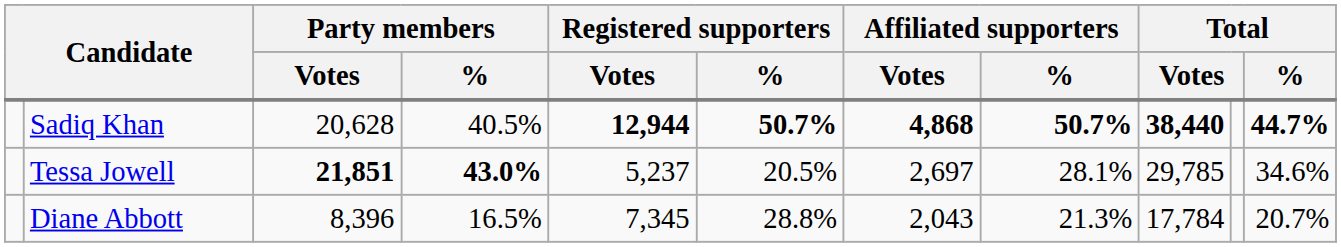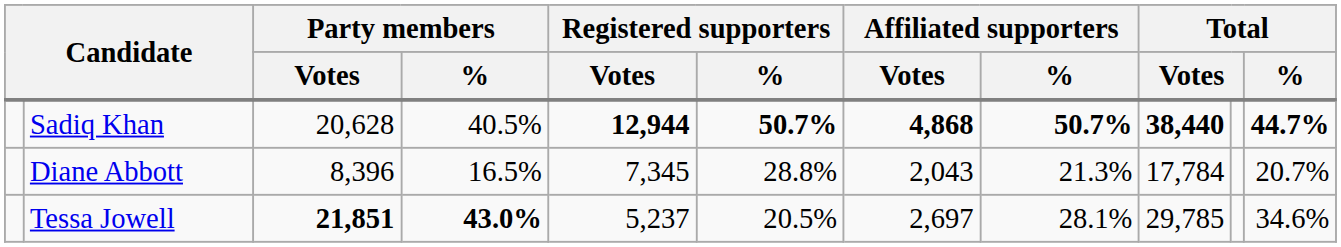rows swapped: (102, 171) <-> (106, 218)
